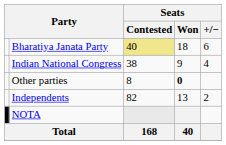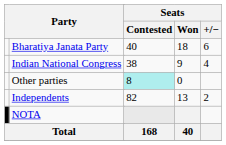(132, 47) khaki background -> (132, 47) no background
(129, 81) no background -> (129, 81) paleturquoise background
(180, 81) bold -> (180, 81) normal
